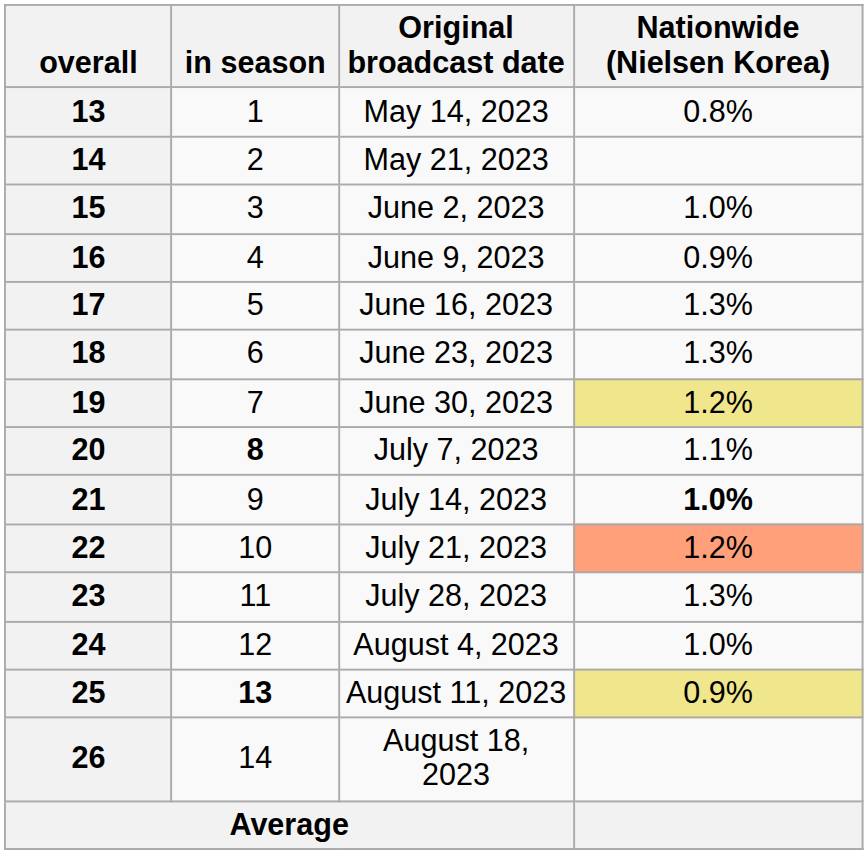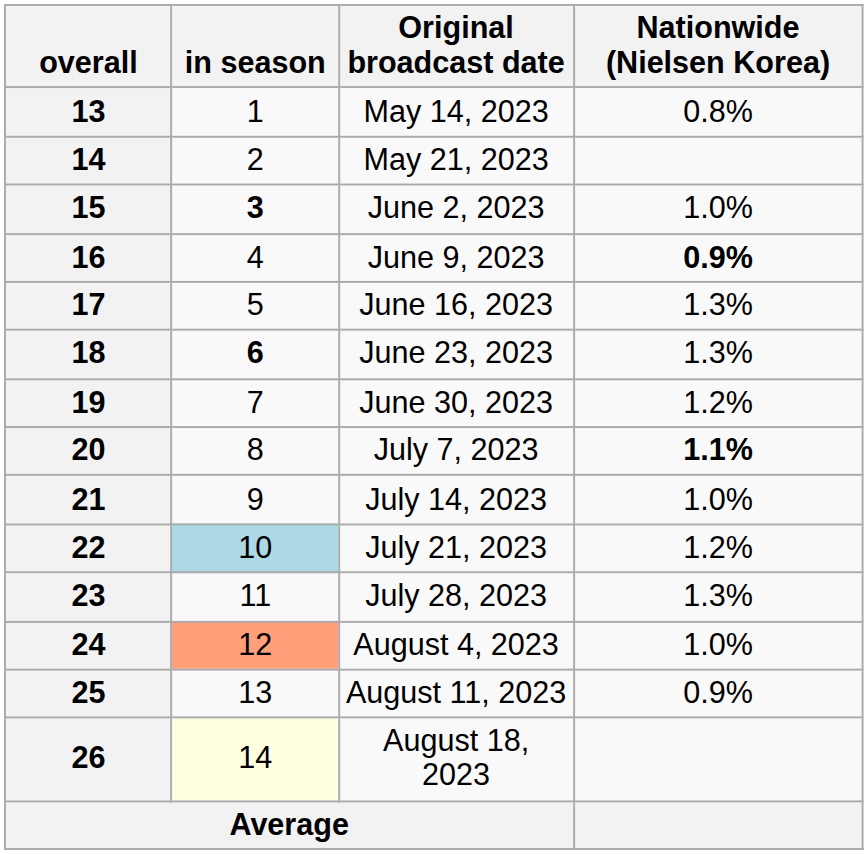(255, 208) normal -> (255, 208) bold
(718, 256) normal -> (718, 256) bold
(255, 353) normal -> (255, 353) bold
(718, 402) khaki background -> (718, 402) no background
(255, 450) bold -> (255, 450) normal
(718, 450) normal -> (718, 450) bold
(718, 499) bold -> (718, 499) normal
(255, 547) no background -> (255, 547) lightblue background
(718, 547) lightsalmon background -> (718, 547) no background
(255, 644) no background -> (255, 644) lightsalmon background
(255, 693) bold -> (255, 693) normal
(718, 693) khaki background -> (718, 693) no background
(255, 758) no background -> (255, 758) lightyellow background
